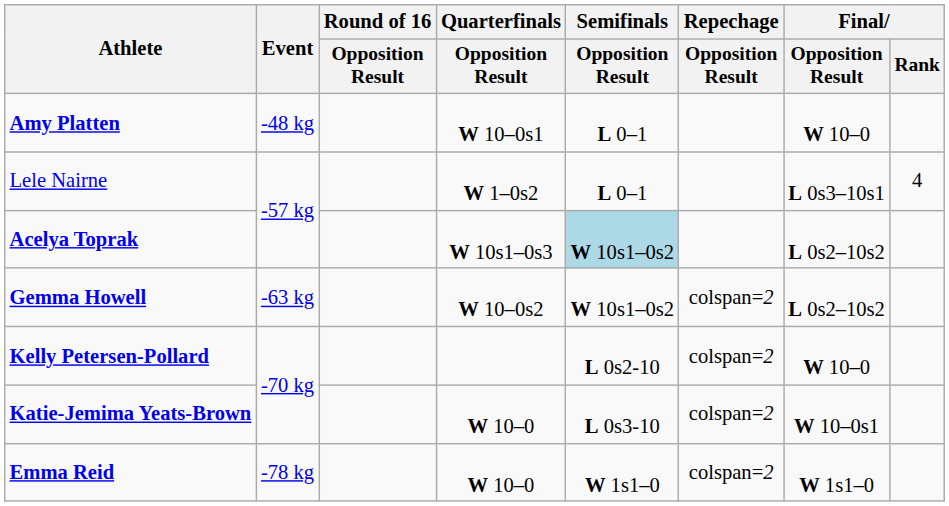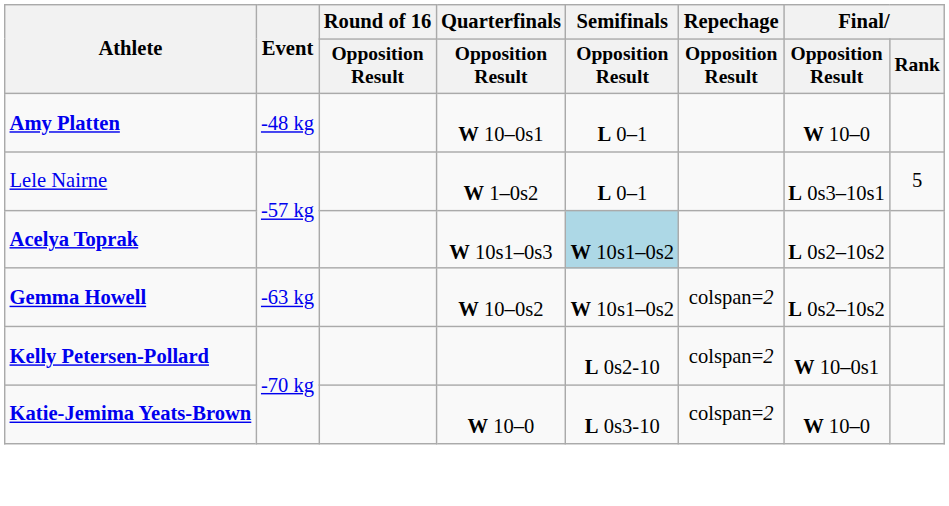(917, 181) 4 -> (917, 181) 5
(837, 368) W 10–0 -> (837, 368) W 10–0s1
(837, 426) W 10–0s1 -> (837, 426) W 10–0
- row: (62, 472)
